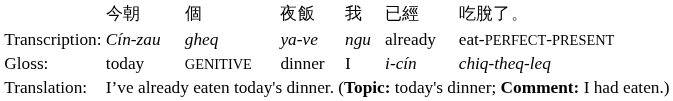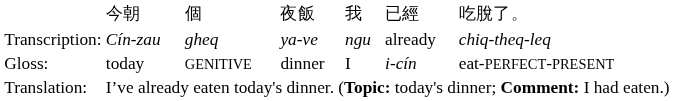(537, 39) eat-PERFECT-PRESENT -> (505, 39) chiq-theq-leq
(505, 63) chiq-theq-leq -> (537, 63) eat-PERFECT-PRESENT
